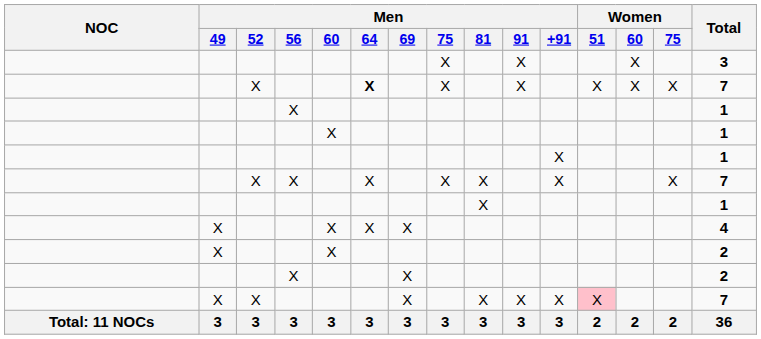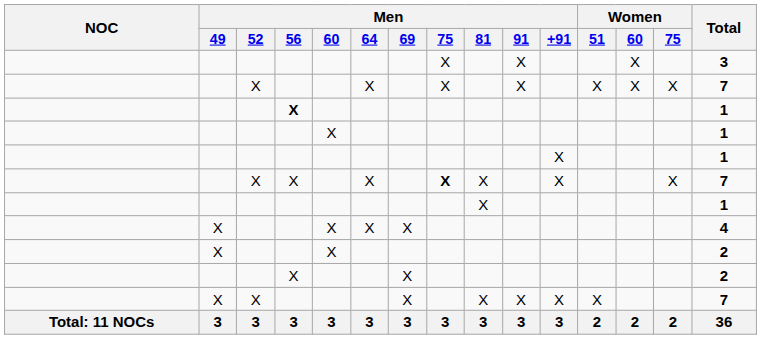(369, 86) bold -> (369, 86) normal
(294, 110) normal -> (294, 110) bold
(445, 181) normal -> (445, 181) bold
(597, 299) pink background -> (597, 299) no background
